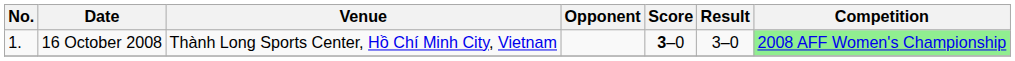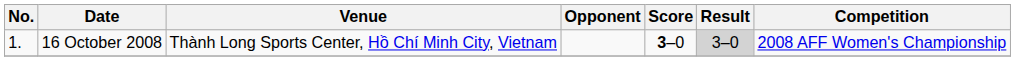(725, 42) no background -> (725, 42) lightgrey background
(882, 42) lightgreen background -> (882, 42) no background
